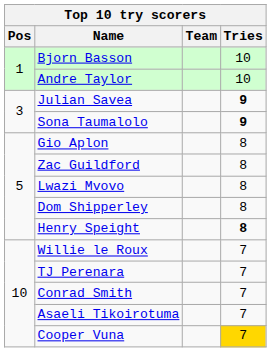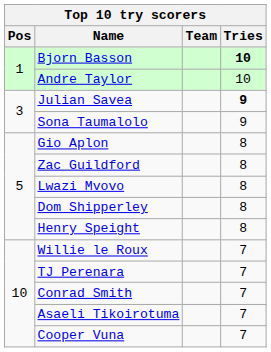(243, 58) normal -> (243, 58) bold
(243, 122) bold -> (243, 122) normal
(243, 229) bold -> (243, 229) normal
(243, 336) gold background -> (243, 336) no background
